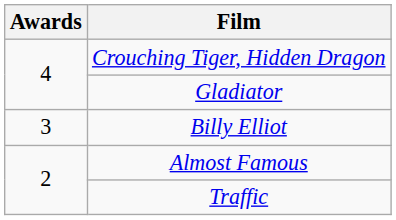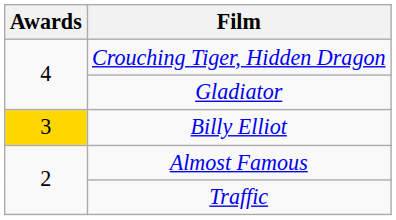(46, 127) no background -> (46, 127) gold background
